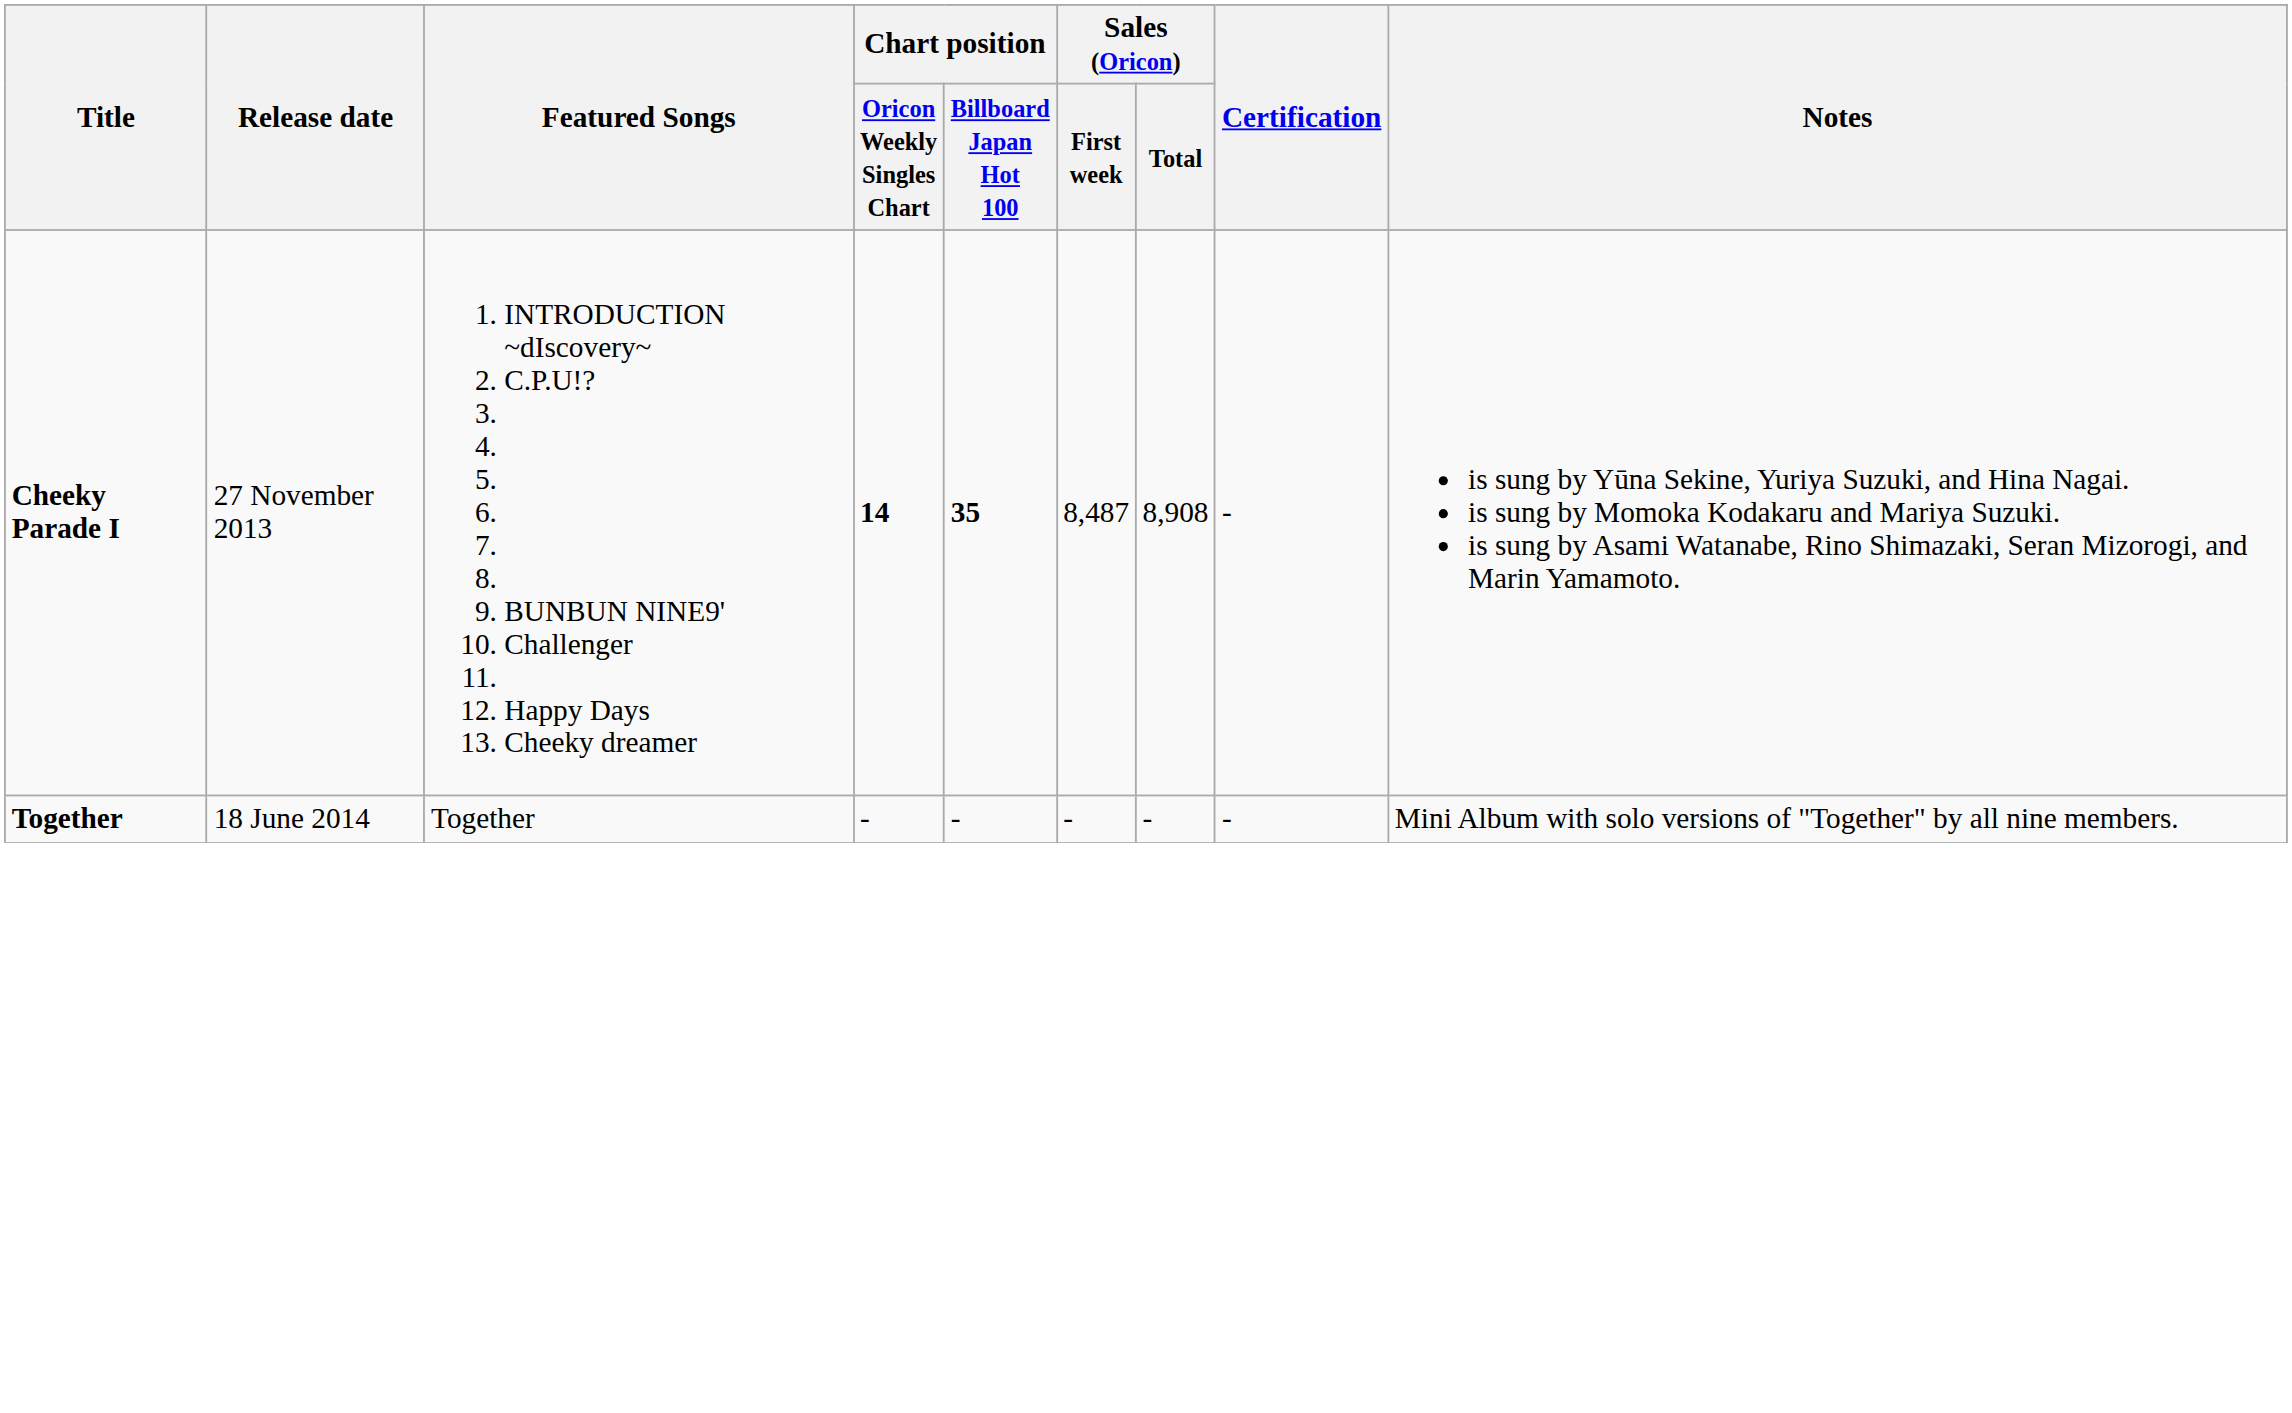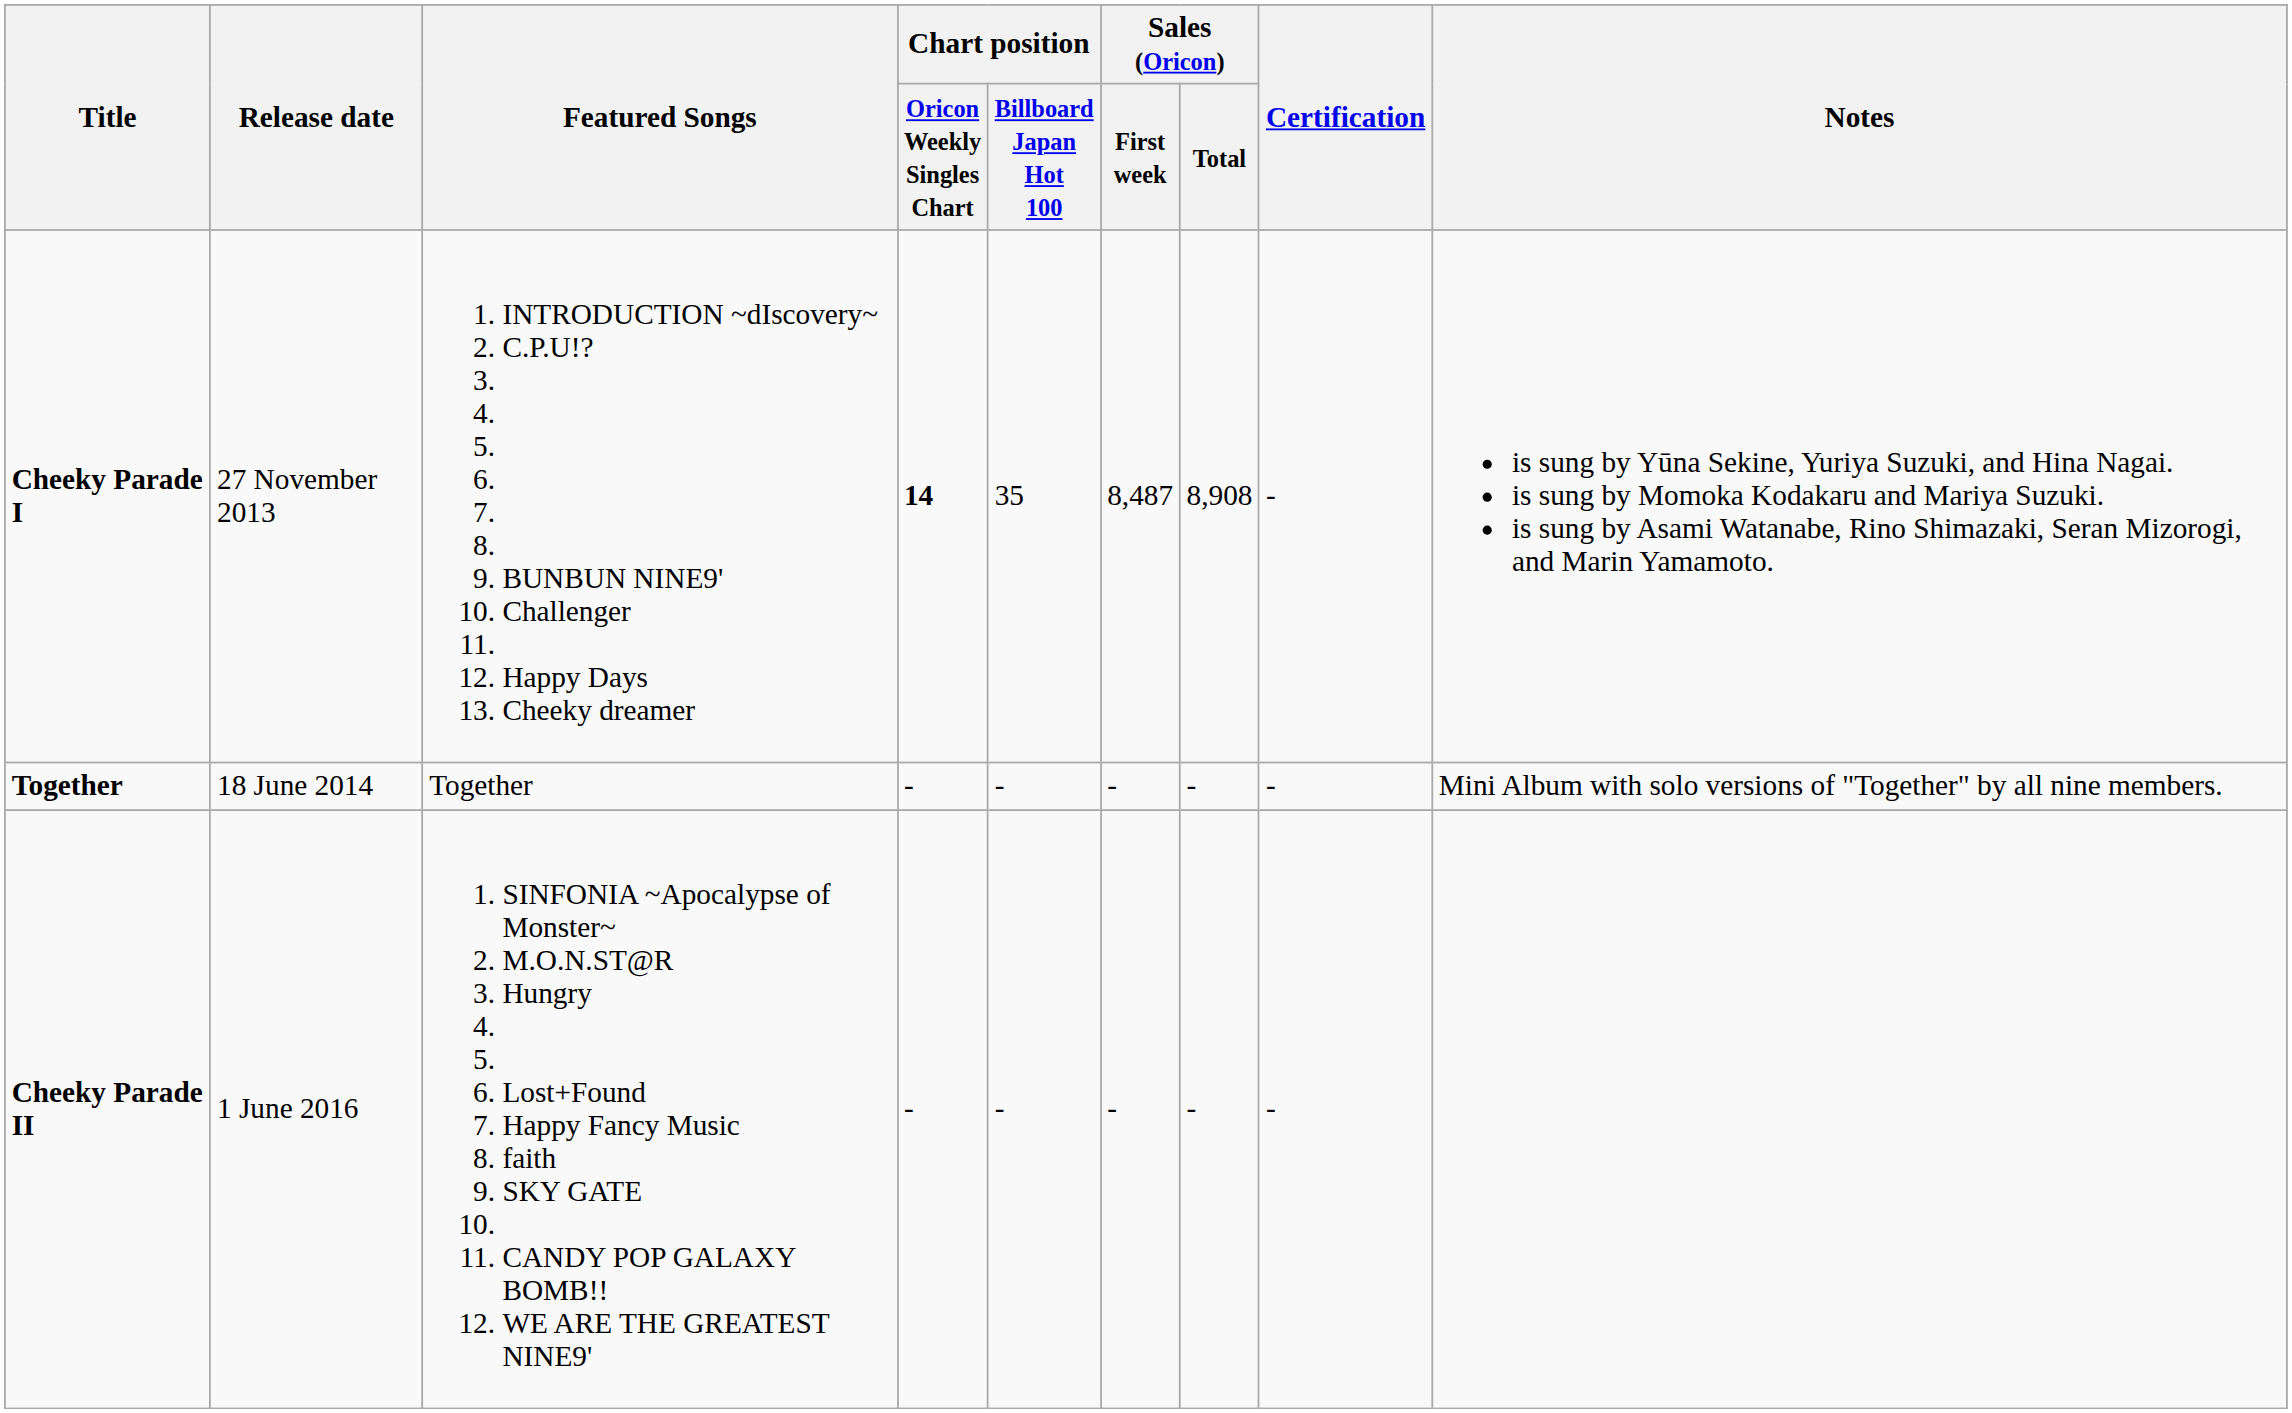(965, 512) bold -> (1009, 495) normal
+ row: (107, 1108)
